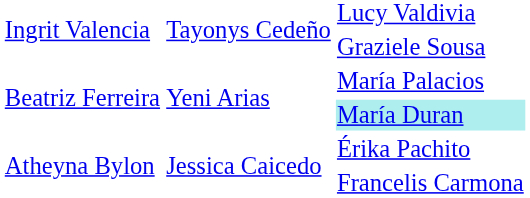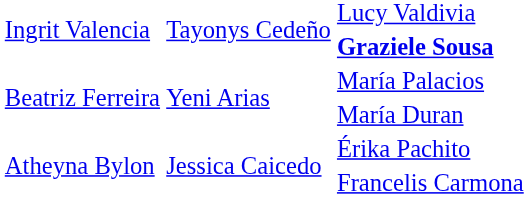(411, 47) normal -> (415, 47) bold
(400, 114) paleturquoise background -> (400, 114) no background
